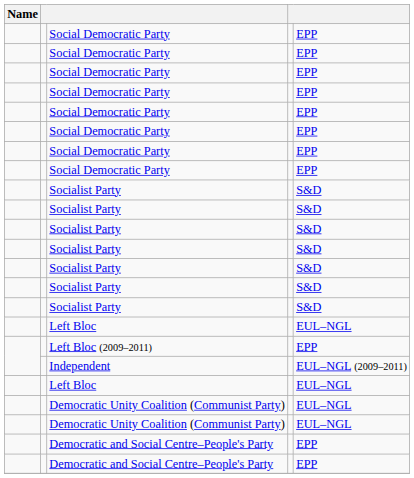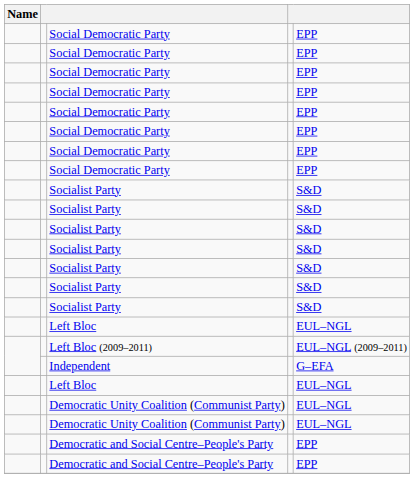(307, 346) EPP -> (351, 346) EUL–NGL (2009–2011)
(351, 365) EUL–NGL (2009–2011) -> (315, 365) G–EFA
